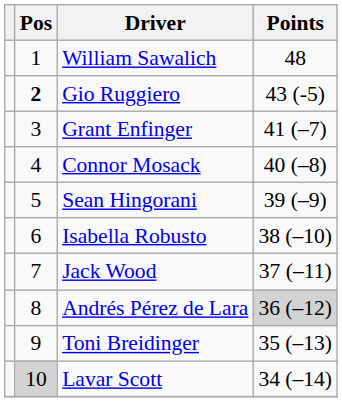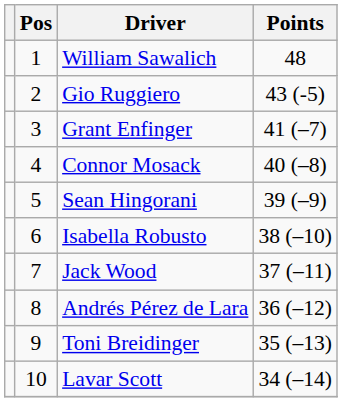(36, 93) bold -> (36, 93) normal
(295, 307) lightgrey background -> (295, 307) no background
(36, 378) lightgrey background -> (36, 378) no background
